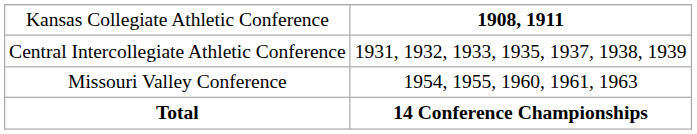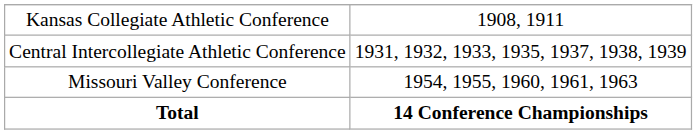(521, 19) bold -> (521, 19) normal
